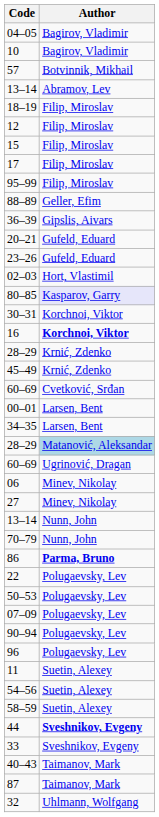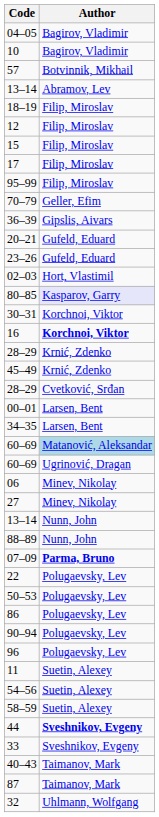(22, 201) 88–89 -> (22, 201) 70–79
(22, 389) 60–69 -> (22, 389) 28–29
(22, 445) 28–29 -> (22, 445) 60–69
(22, 539) 70–79 -> (22, 539) 88–89
(13, 558) 86 -> (22, 558) 07–09
(22, 614) 07–09 -> (13, 614) 86
